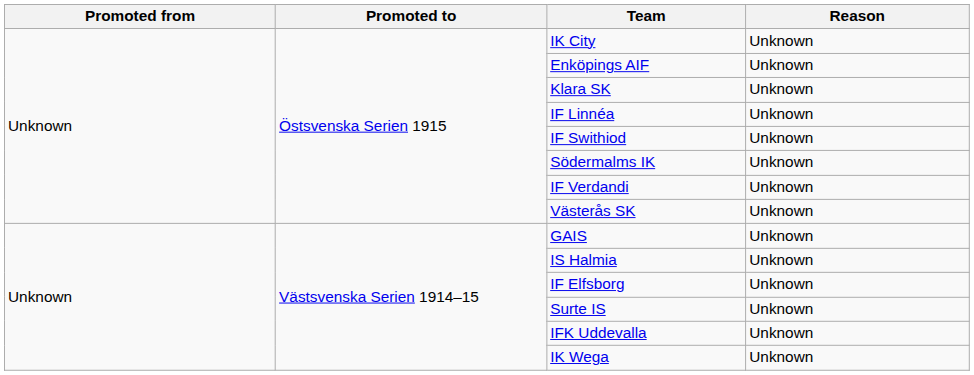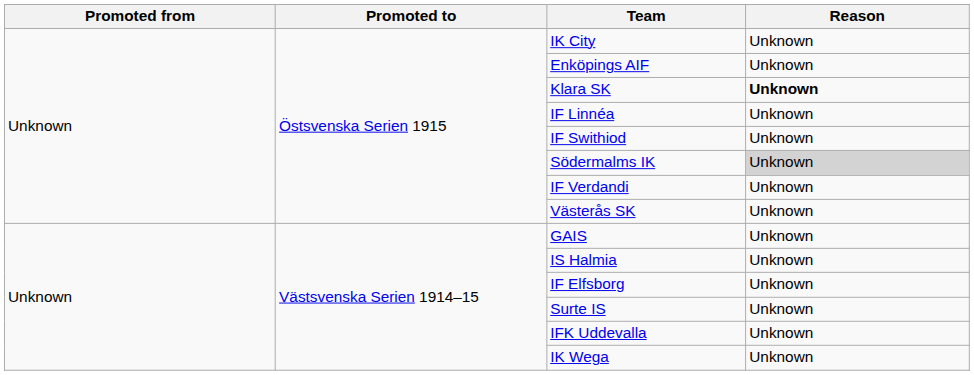(781, 89) normal -> (784, 89) bold
(781, 162) no background -> (781, 162) lightgrey background
